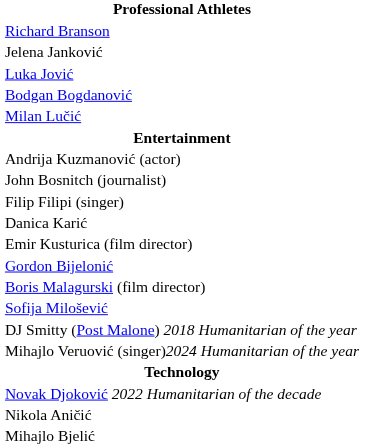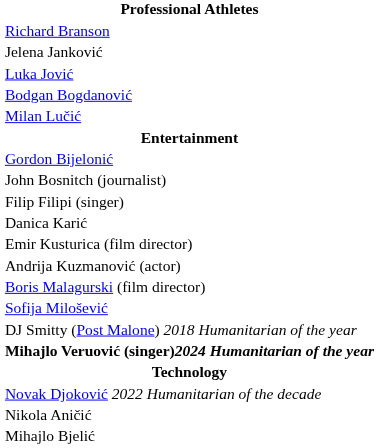(93, 159) Andrija Kuzmanović (actor) -> (59, 159) Gordon Bijelonić
(59, 265) Gordon Bijelonić -> (93, 265) Andrija Kuzmanović (actor)
(182, 351) normal -> (189, 351) bold
